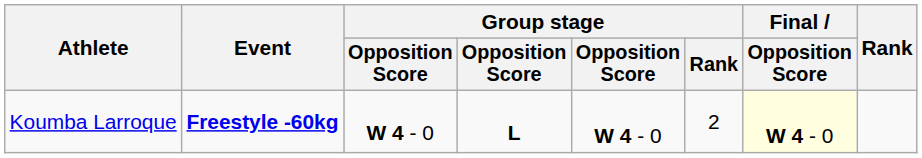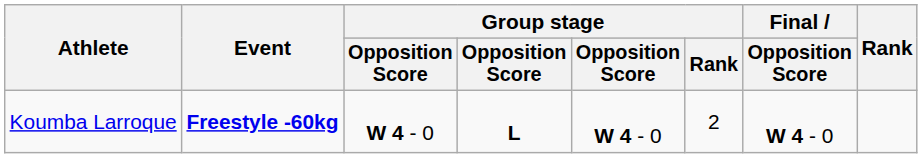(800, 136) lightyellow background -> (800, 136) no background
